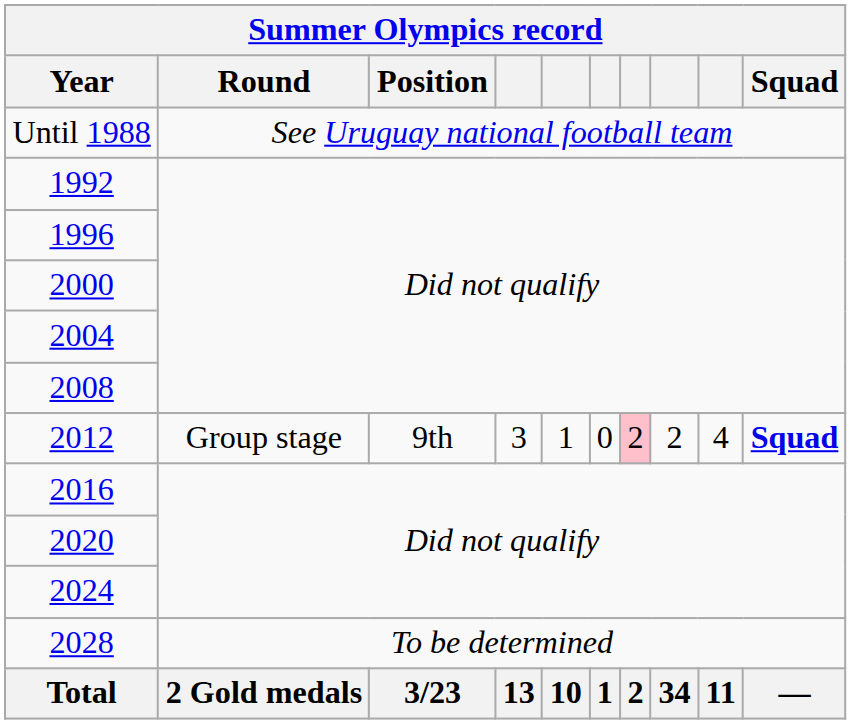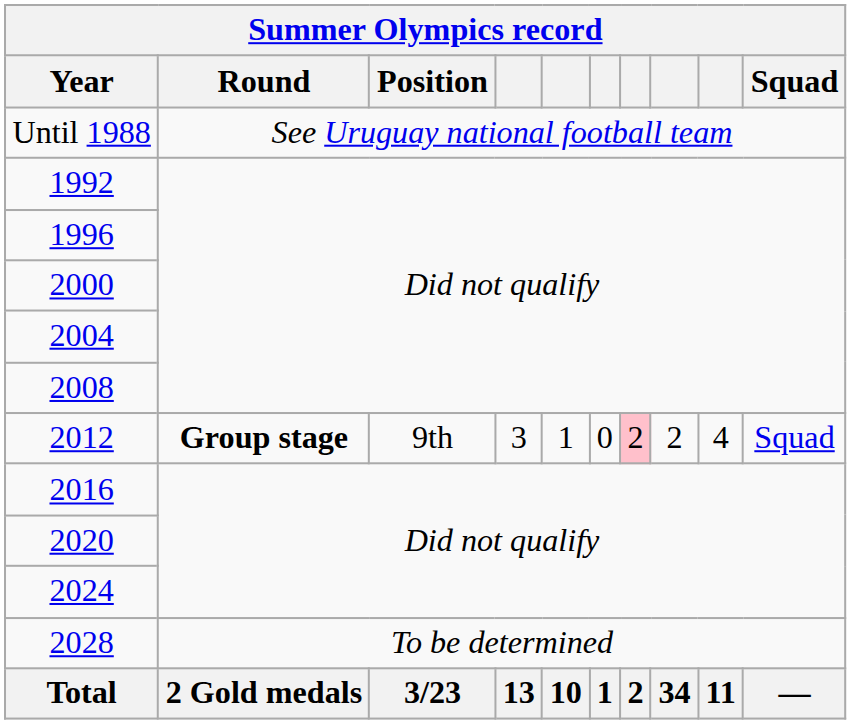(264, 438) normal -> (264, 438) bold
(795, 438) bold -> (795, 438) normal
